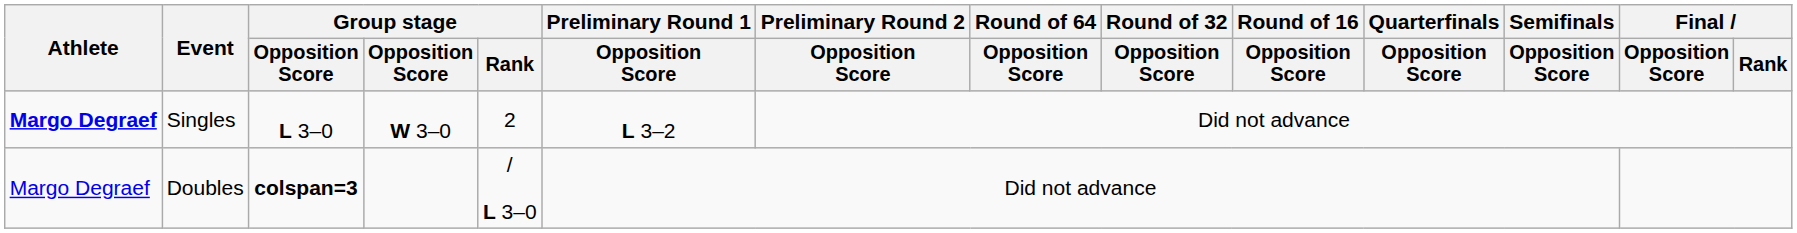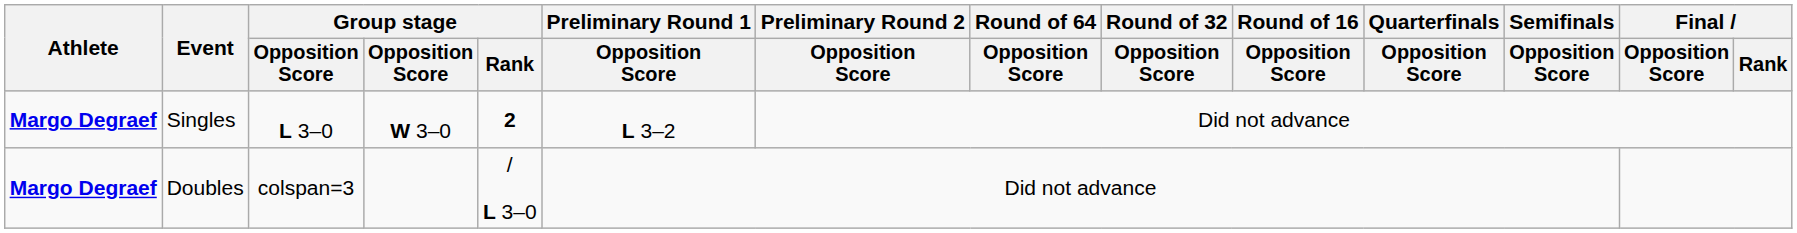(510, 120) normal -> (510, 120) bold
(80, 188) normal -> (83, 188) bold
(306, 188) bold -> (306, 188) normal
